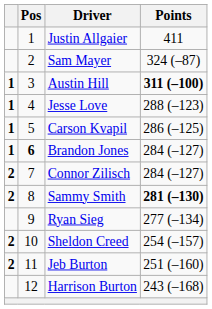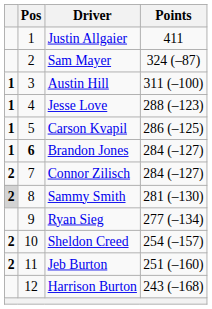(173, 83) bold -> (173, 83) normal
(11, 196) no background -> (11, 196) lightgrey background
(173, 196) bold -> (173, 196) normal
